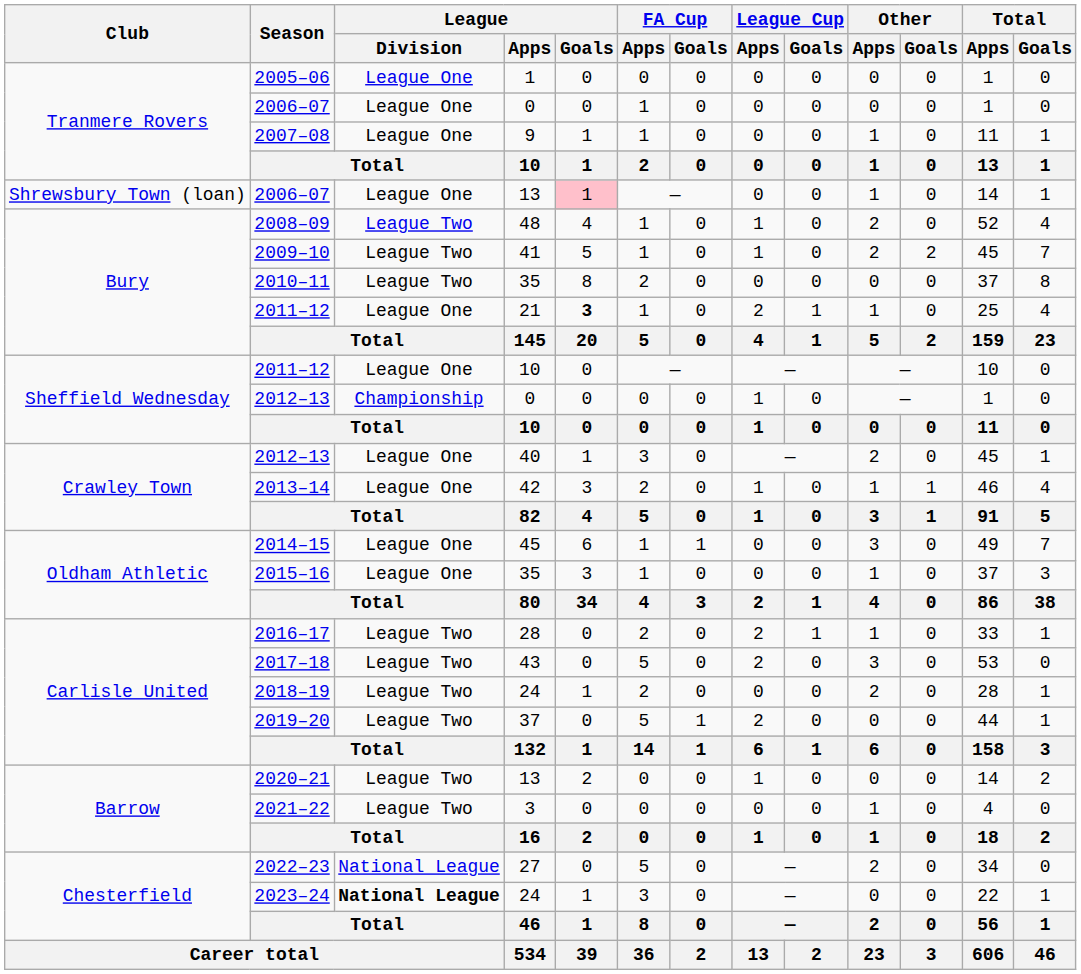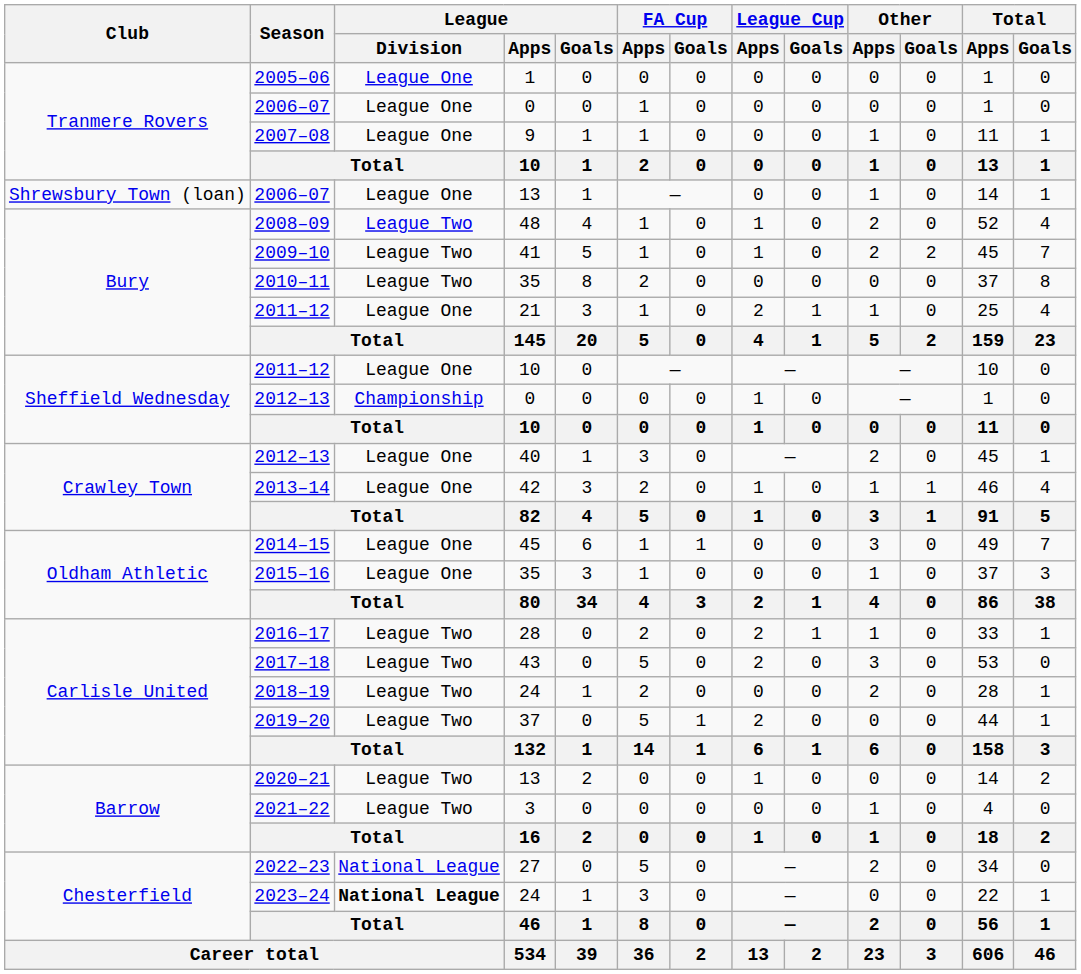(587, 195) pink background -> (587, 195) no background
(587, 312) bold -> (587, 312) normal
